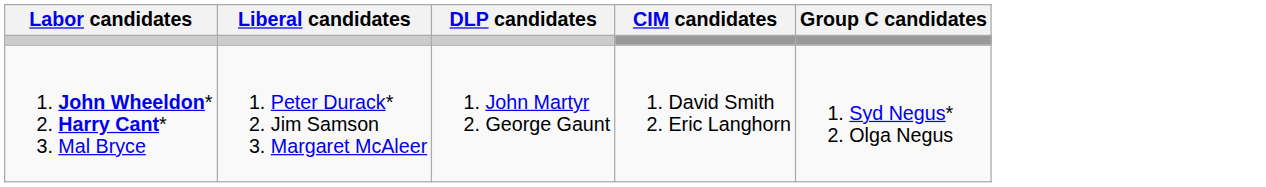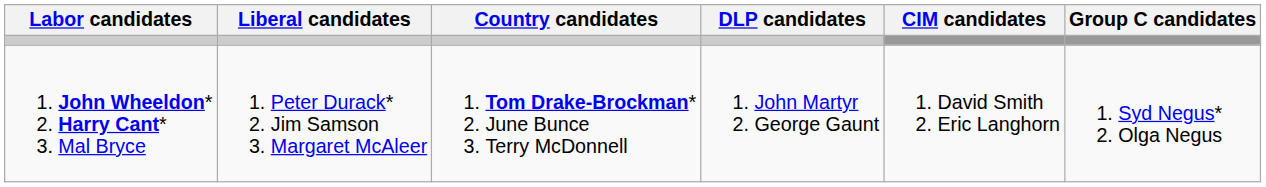+ column: (566, 20)
